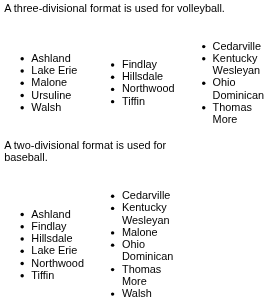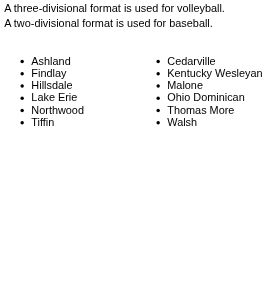- row: (48, 83)
